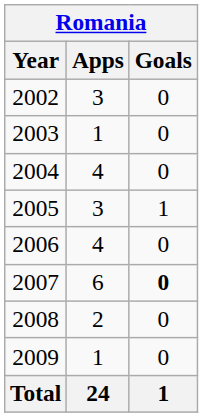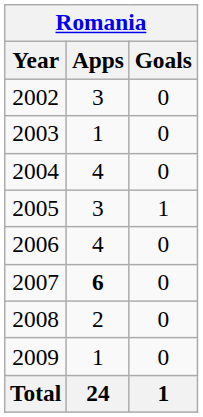(98, 282) normal -> (98, 282) bold
(163, 282) bold -> (163, 282) normal
